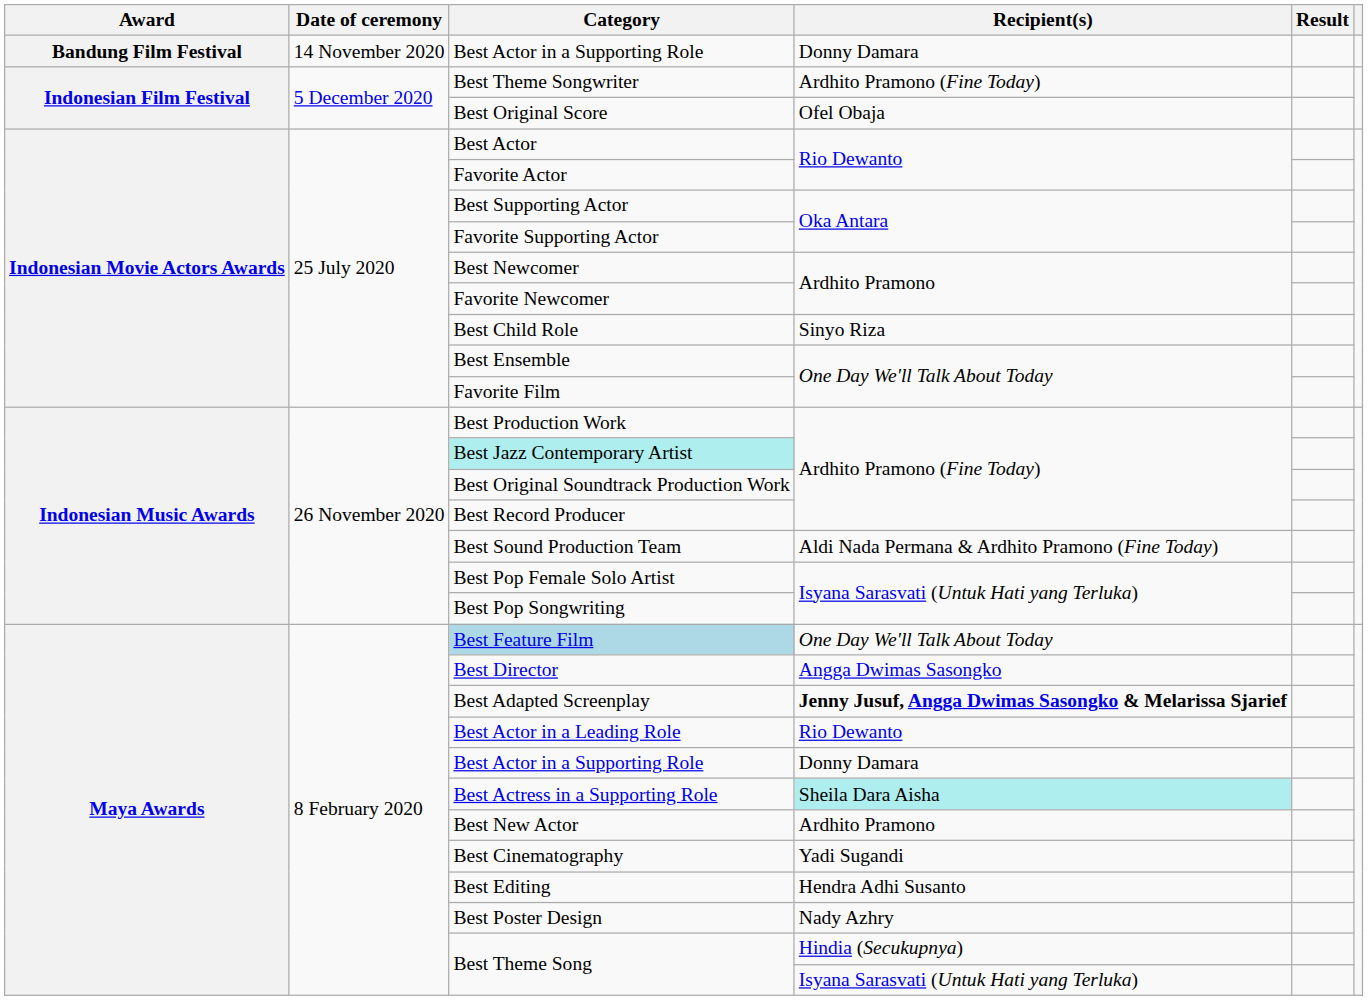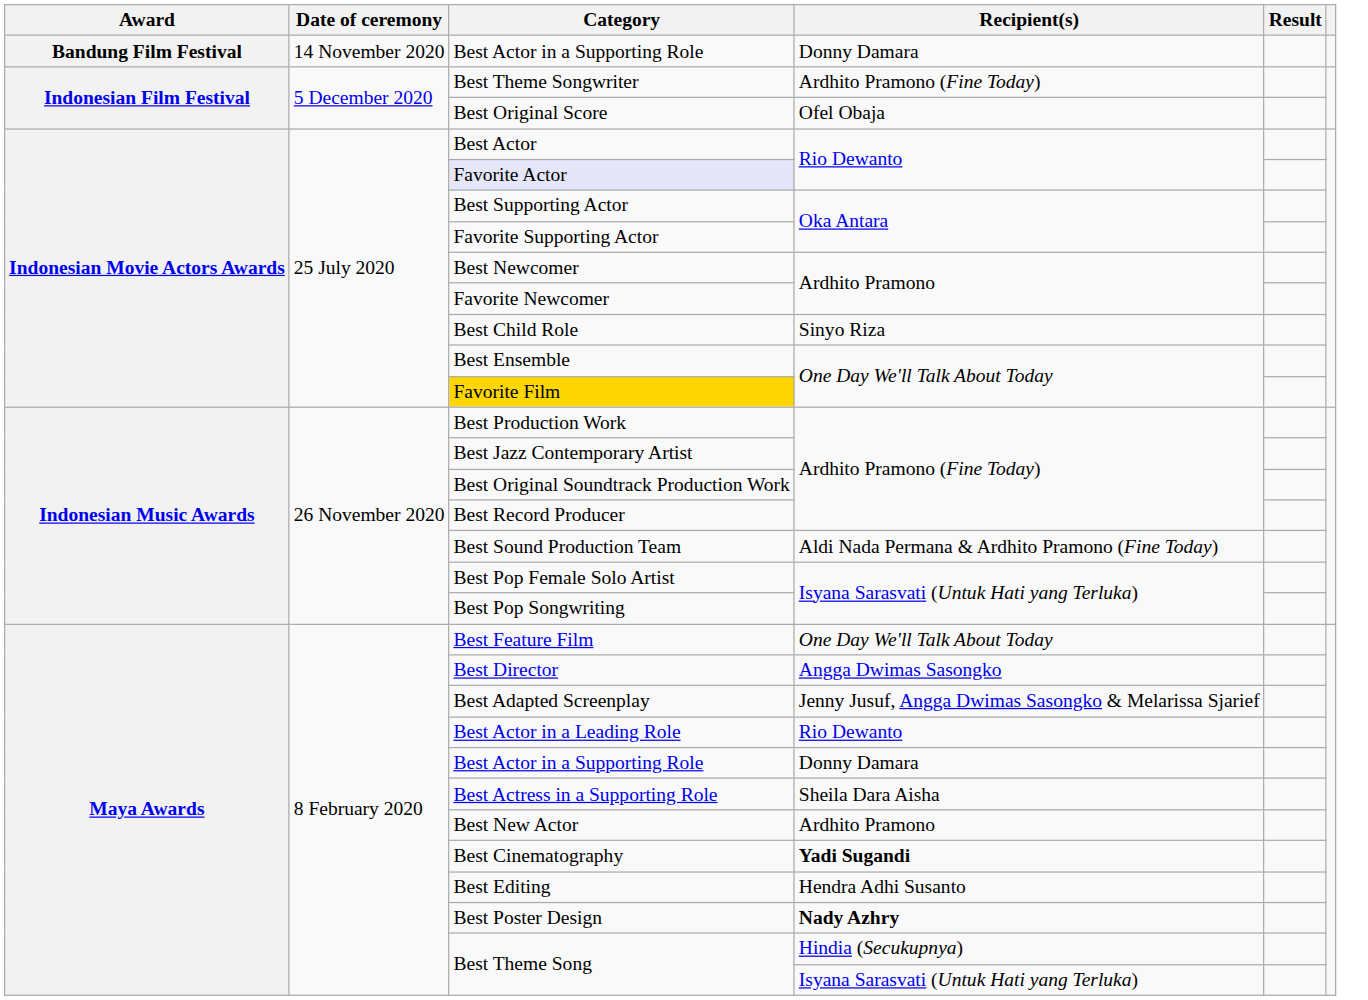(510, 174) no background -> (510, 174) lavender background
(507, 391) no background -> (507, 391) gold background
(573, 453) paleturquoise background -> (573, 453) no background
(523, 639) lightblue background -> (523, 639) no background
(1043, 701) bold -> (1029, 701) normal
(869, 793) paleturquoise background -> (869, 793) no background
(851, 855) normal -> (854, 855) bold
(846, 917) normal -> (849, 917) bold
